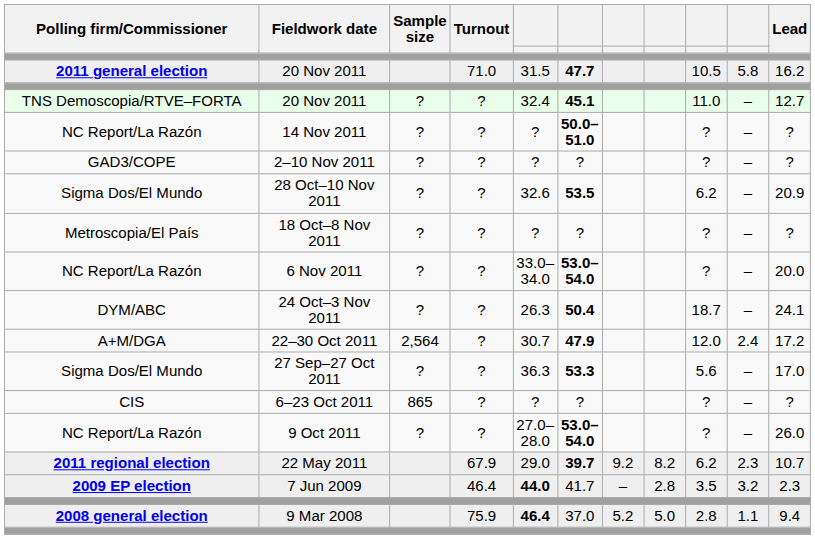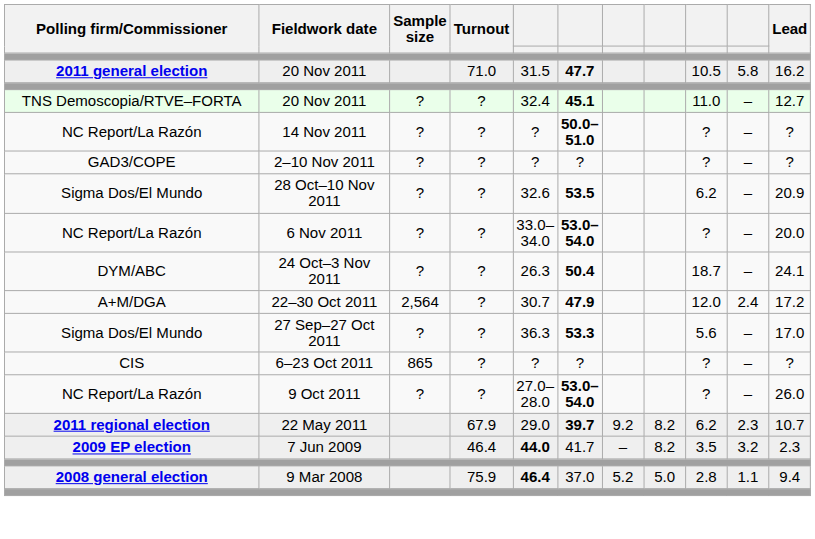- row: (132, 232)
(665, 486) 2.8 -> (665, 447) 8.2
